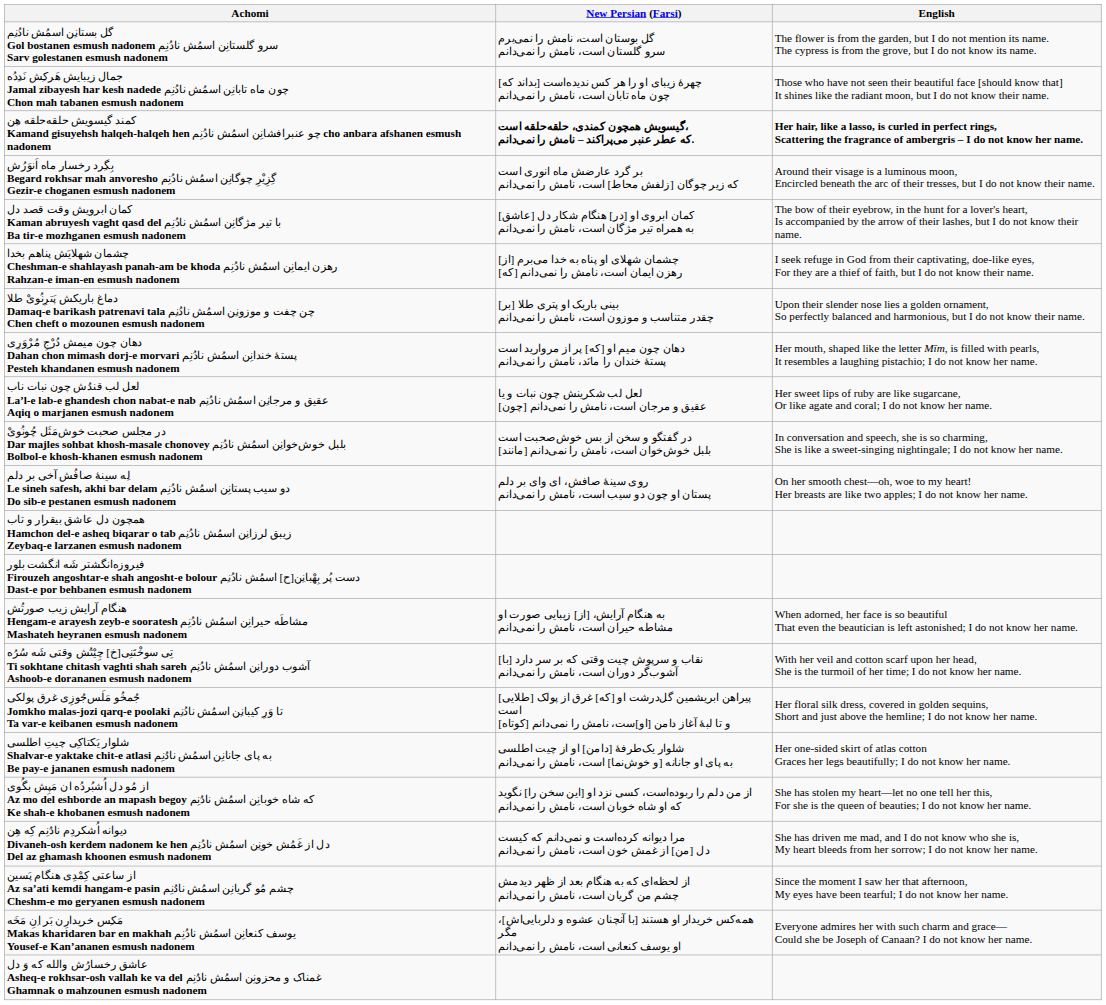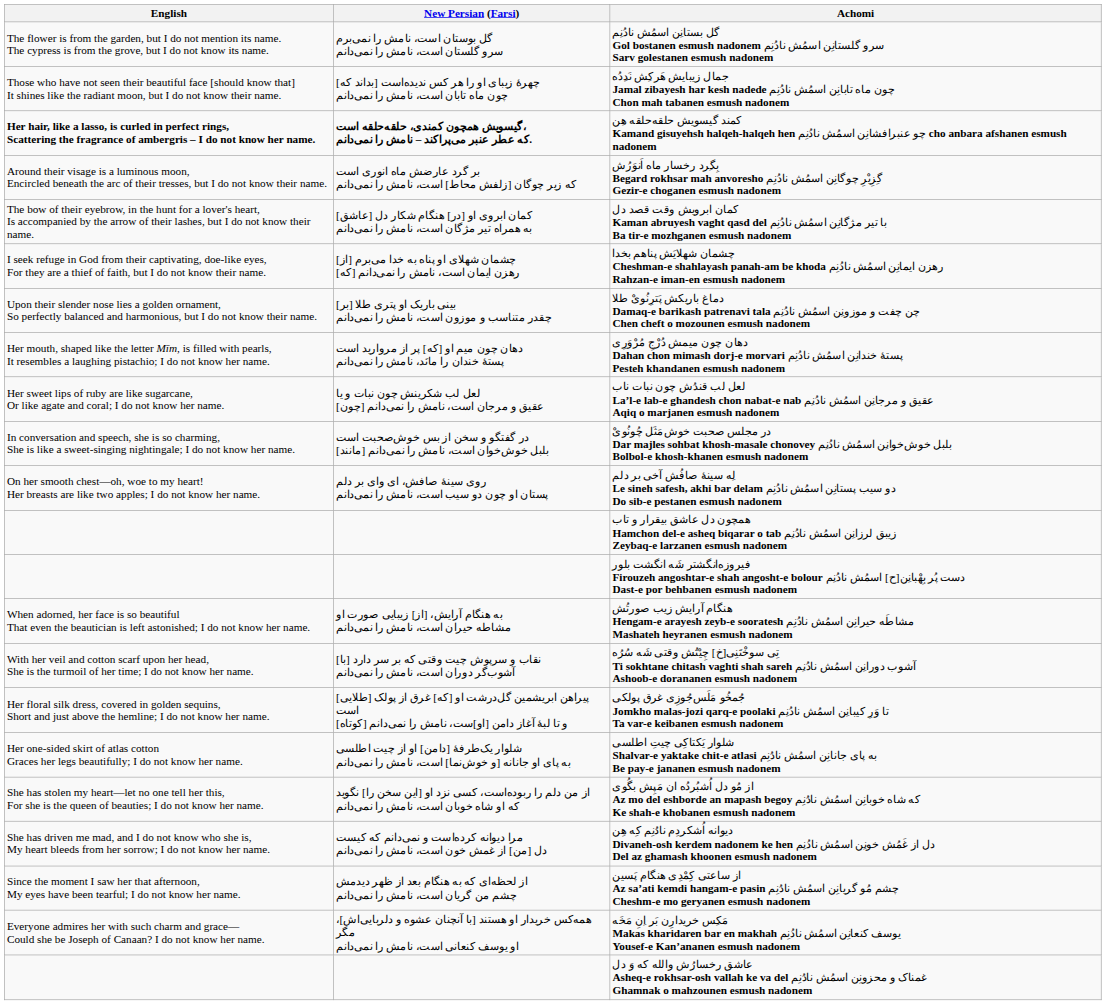columns swapped: (250, 13) <-> (937, 13)
